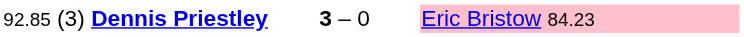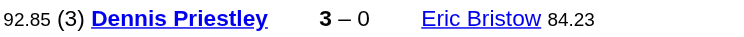(508, 18) pink background -> (508, 18) no background
